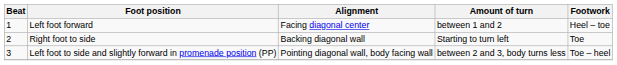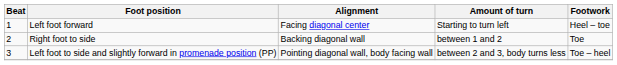(469, 26) between 1 and 2 -> (473, 26) Starting to turn left
(473, 39) Starting to turn left -> (469, 39) between 1 and 2
